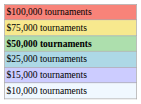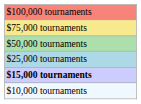(49, 43) bold -> (47, 43) normal
(47, 74) normal -> (49, 74) bold
